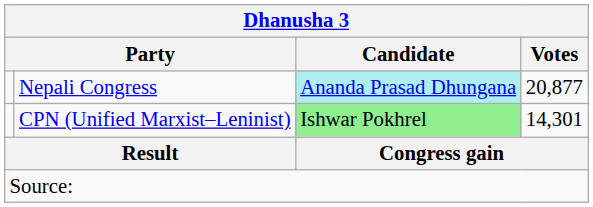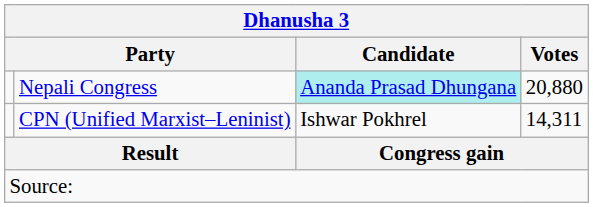(554, 86) 20,877 -> (554, 86) 20,880
(363, 119) lightgreen background -> (363, 119) no background
(554, 119) 14,301 -> (554, 119) 14,311
